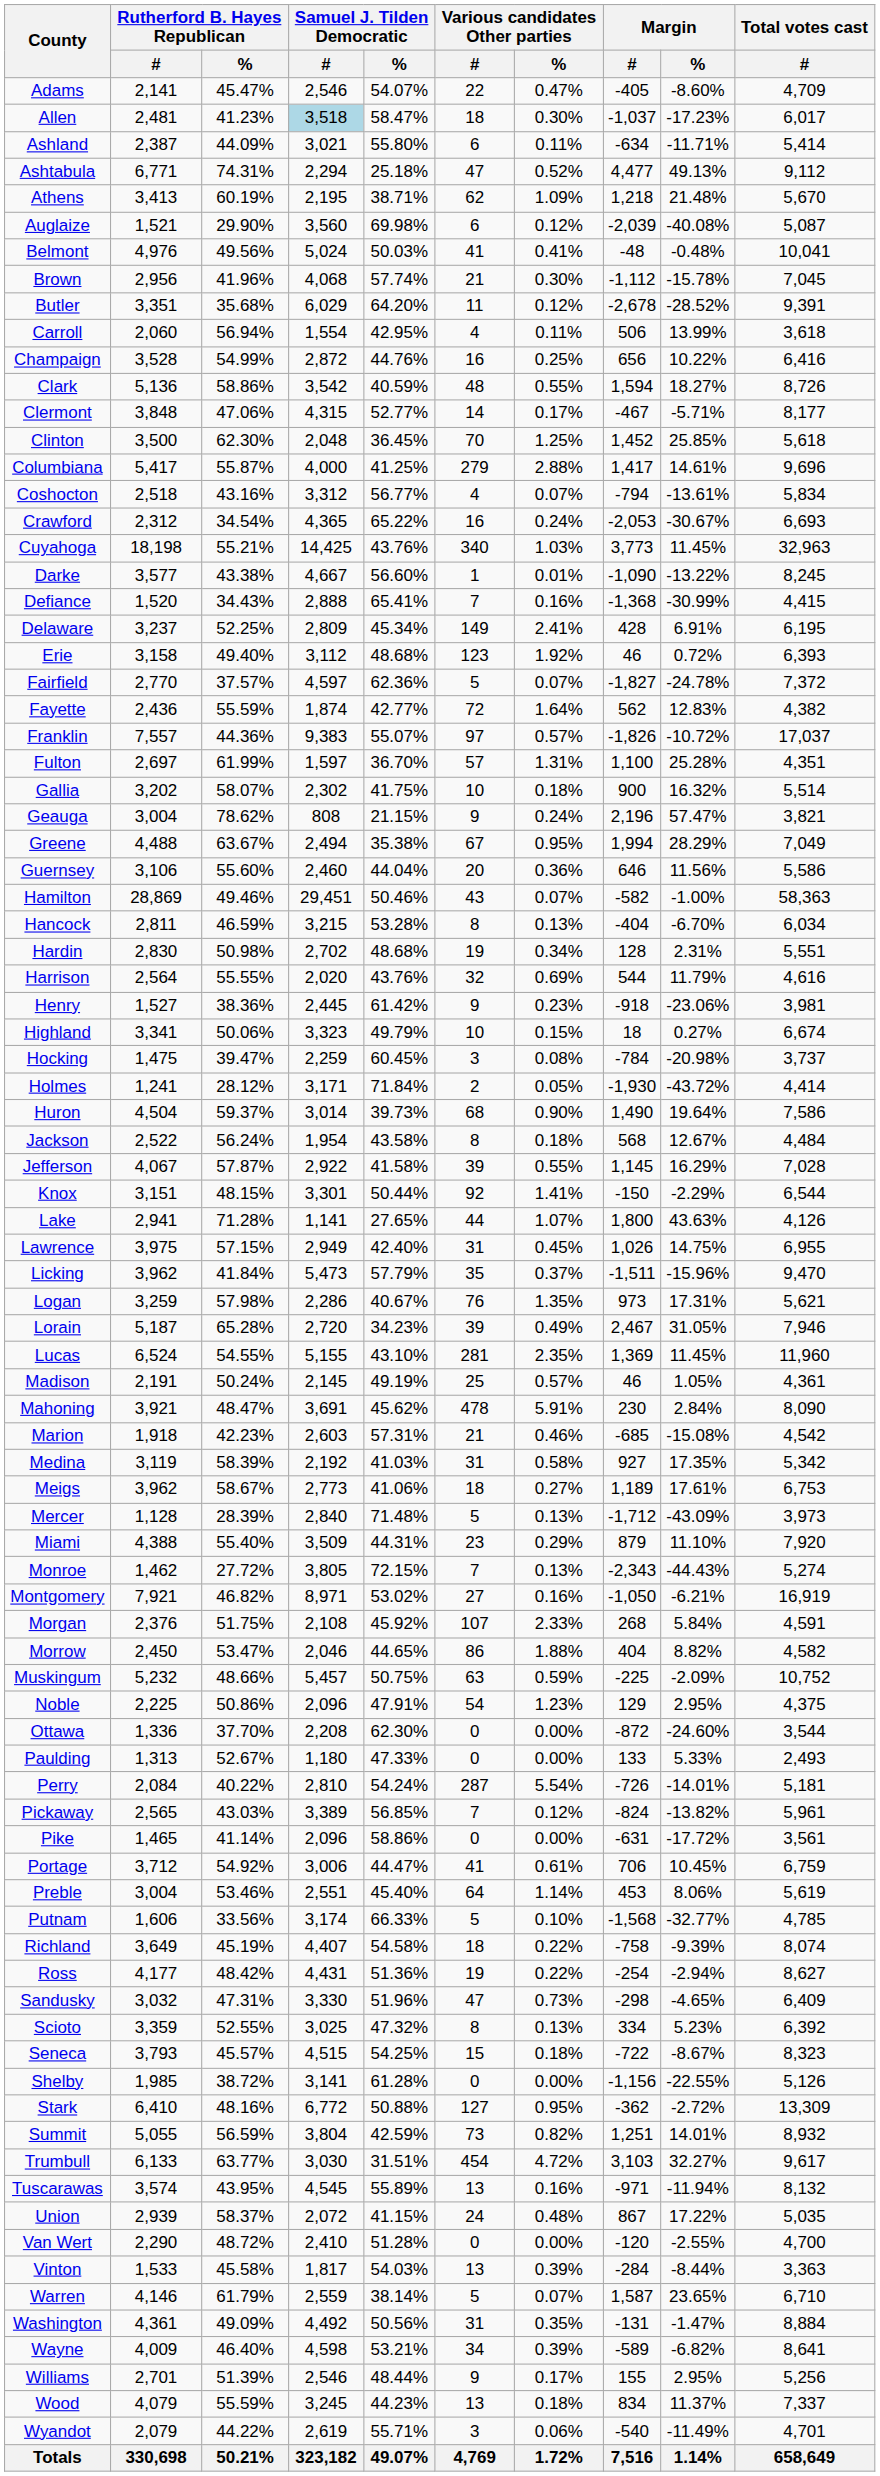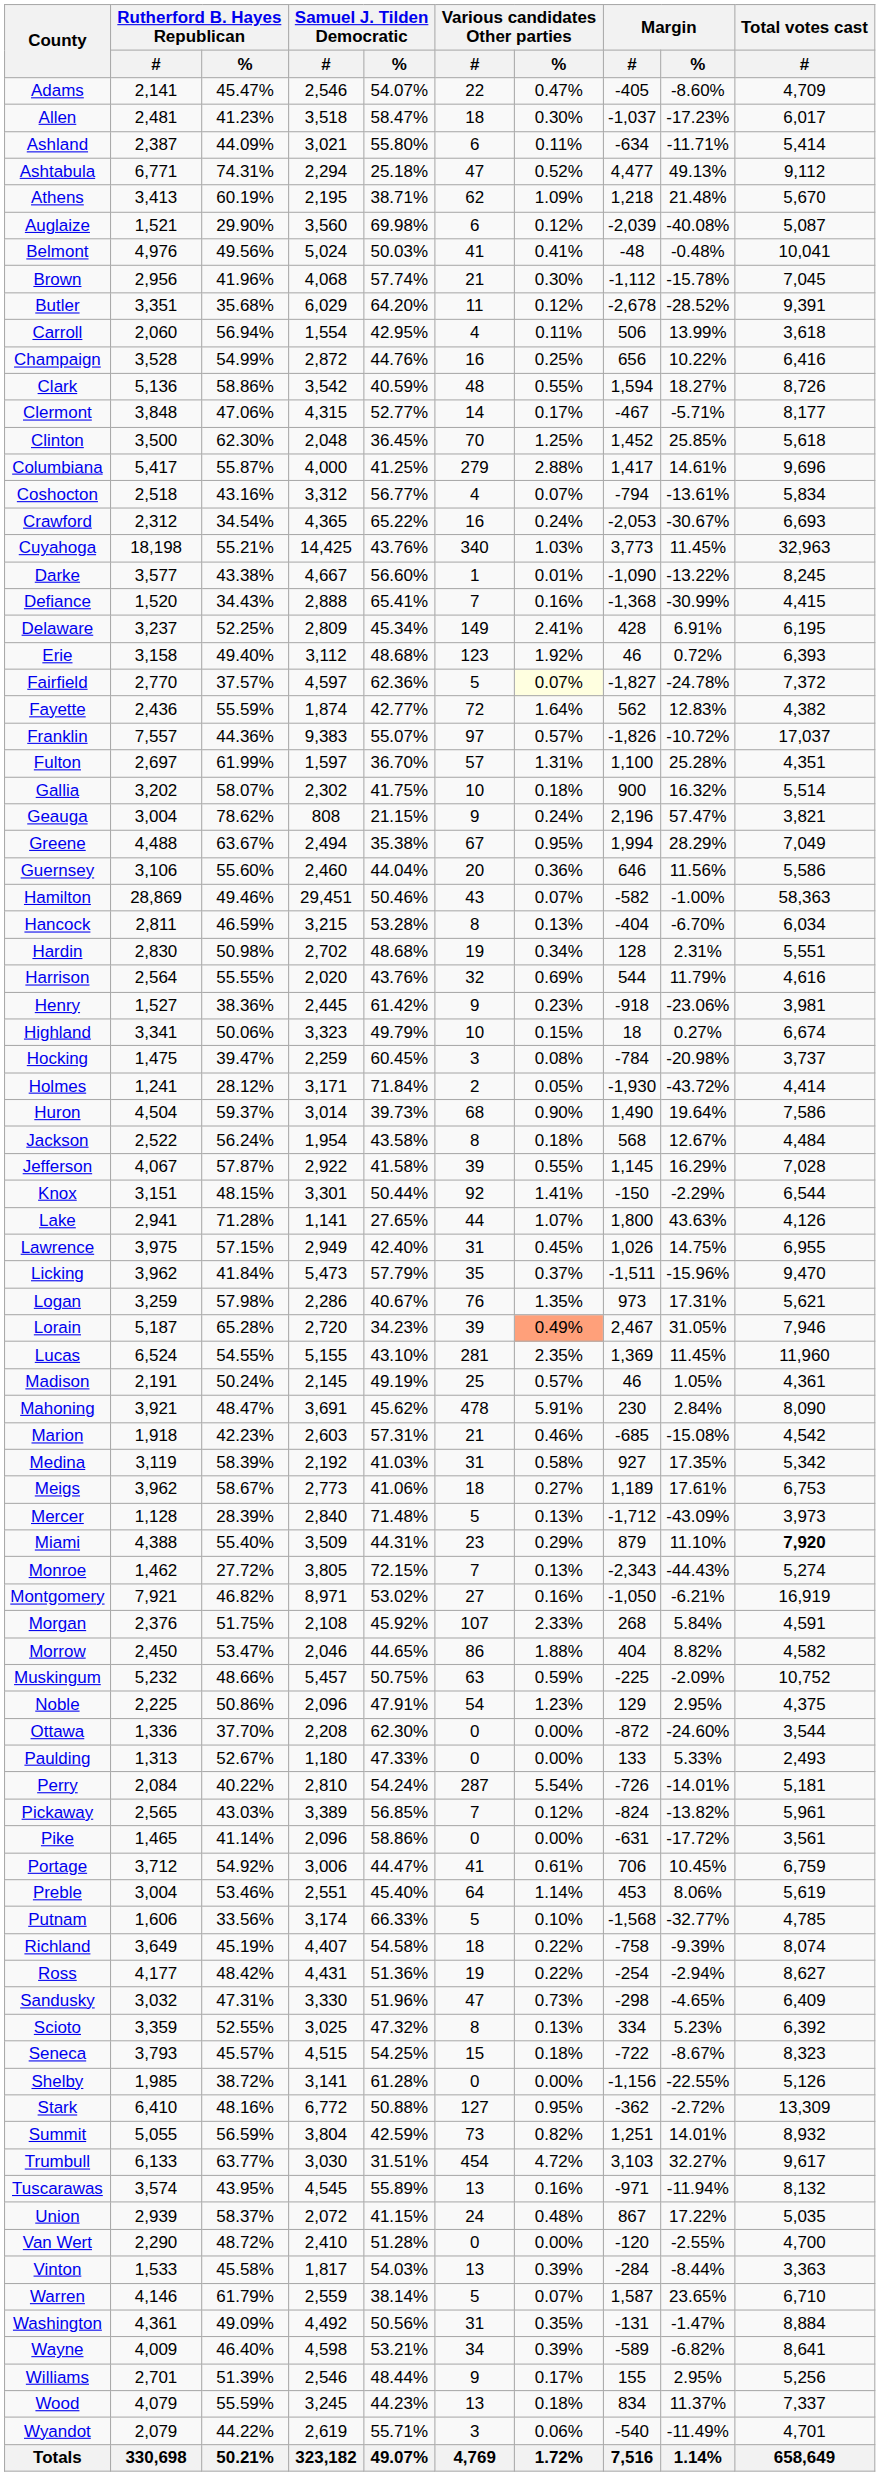(326, 117) lightblue background -> (326, 117) no background
(559, 682) no background -> (559, 682) lightyellow background
(559, 1328) no background -> (559, 1328) lightsalmon background
(804, 1543) normal -> (804, 1543) bold
